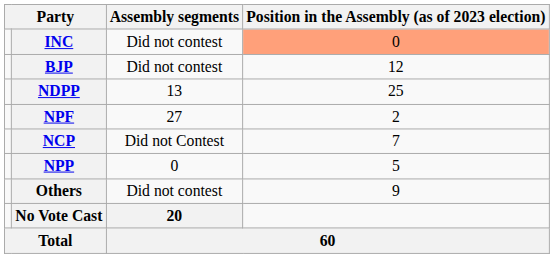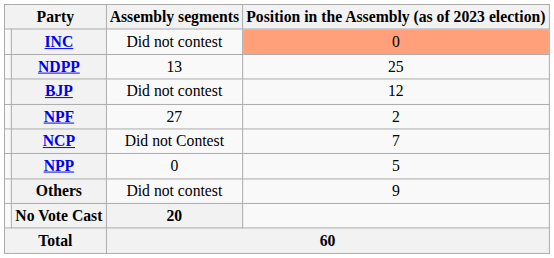rows swapped: (59, 66) <-> (59, 91)
